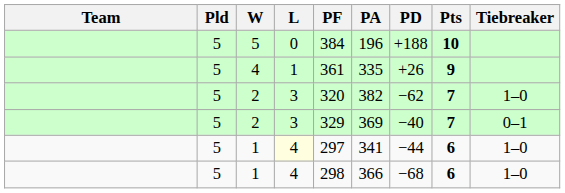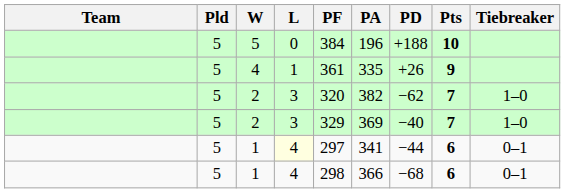(515, 122) 0–1 -> (515, 122) 1–0
(515, 148) 1–0 -> (515, 148) 0–1
(515, 174) 1–0 -> (515, 174) 0–1
